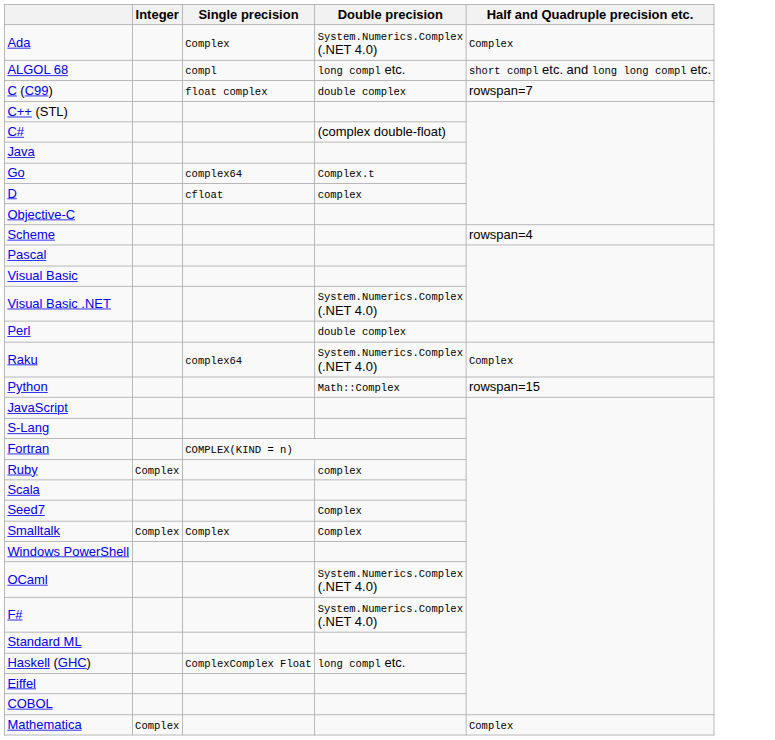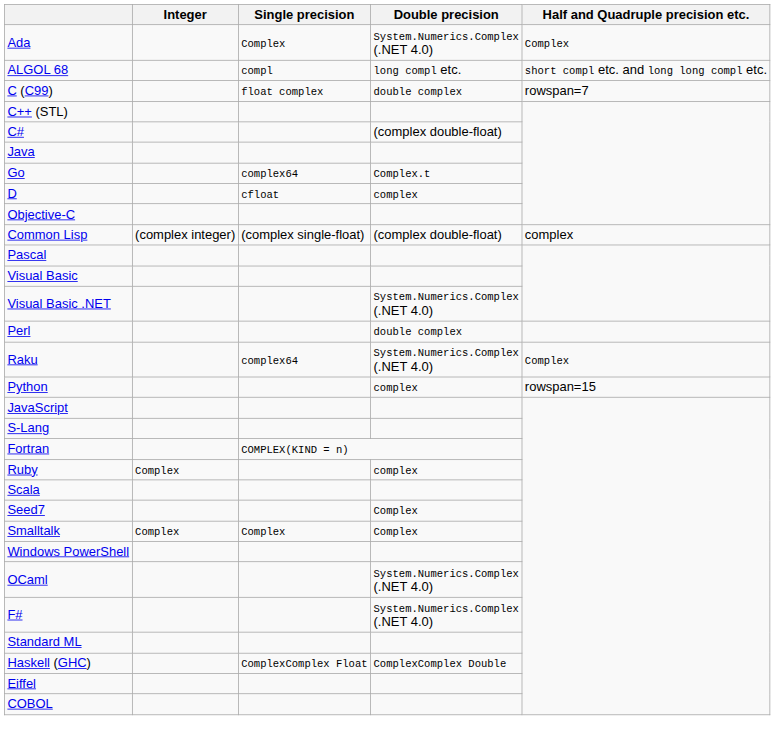+ row: (47, 234)
- row: (31, 234)
(359, 388) Math::Complex -> (396, 388) complex
(362, 663) long compl etc. -> (440, 664) ComplexComplex Double
- row: (44, 724)
